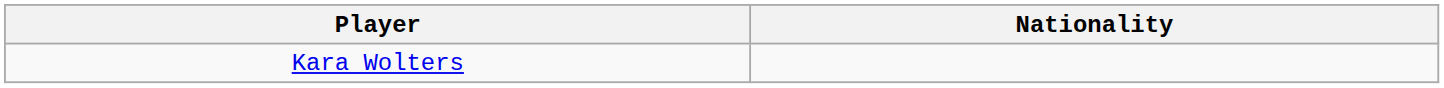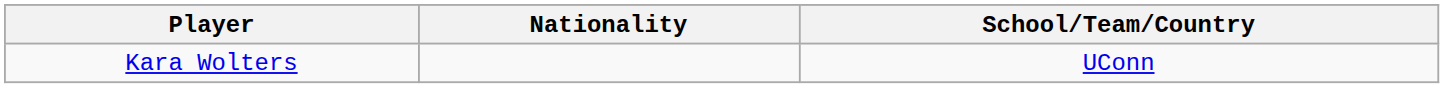+ column: (1119, 24)
